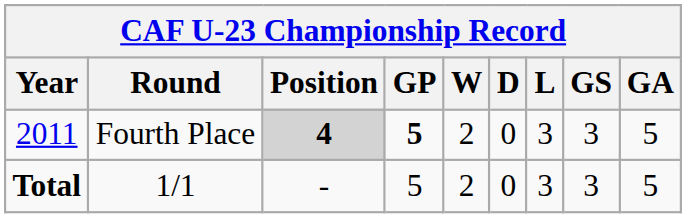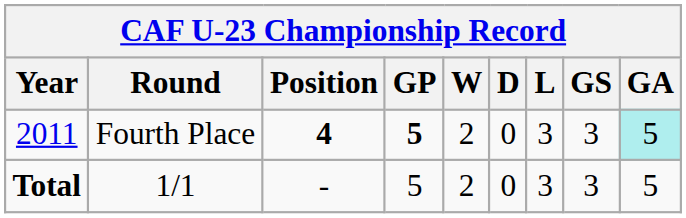(324, 134) lightgrey background -> (324, 134) no background
(650, 134) no background -> (650, 134) paleturquoise background
